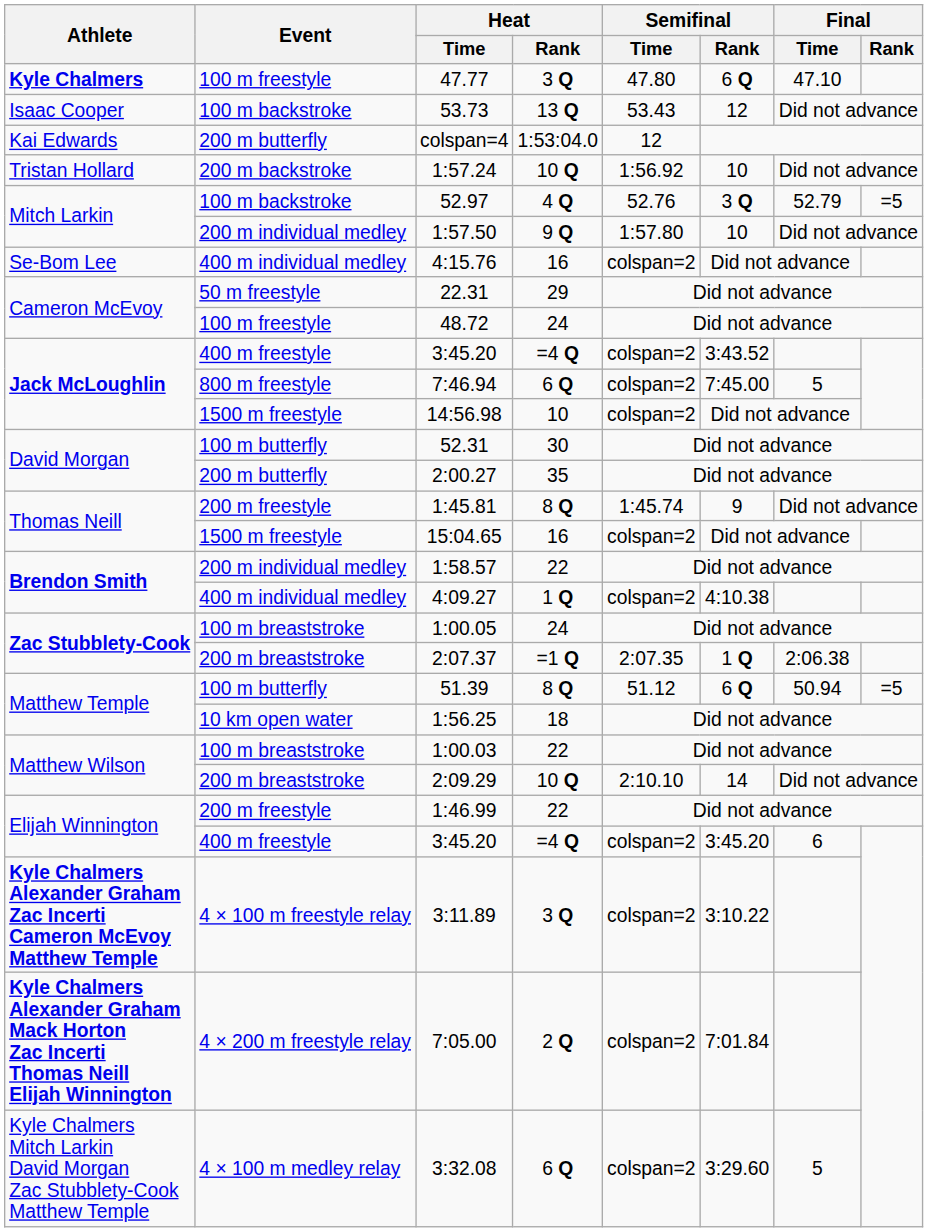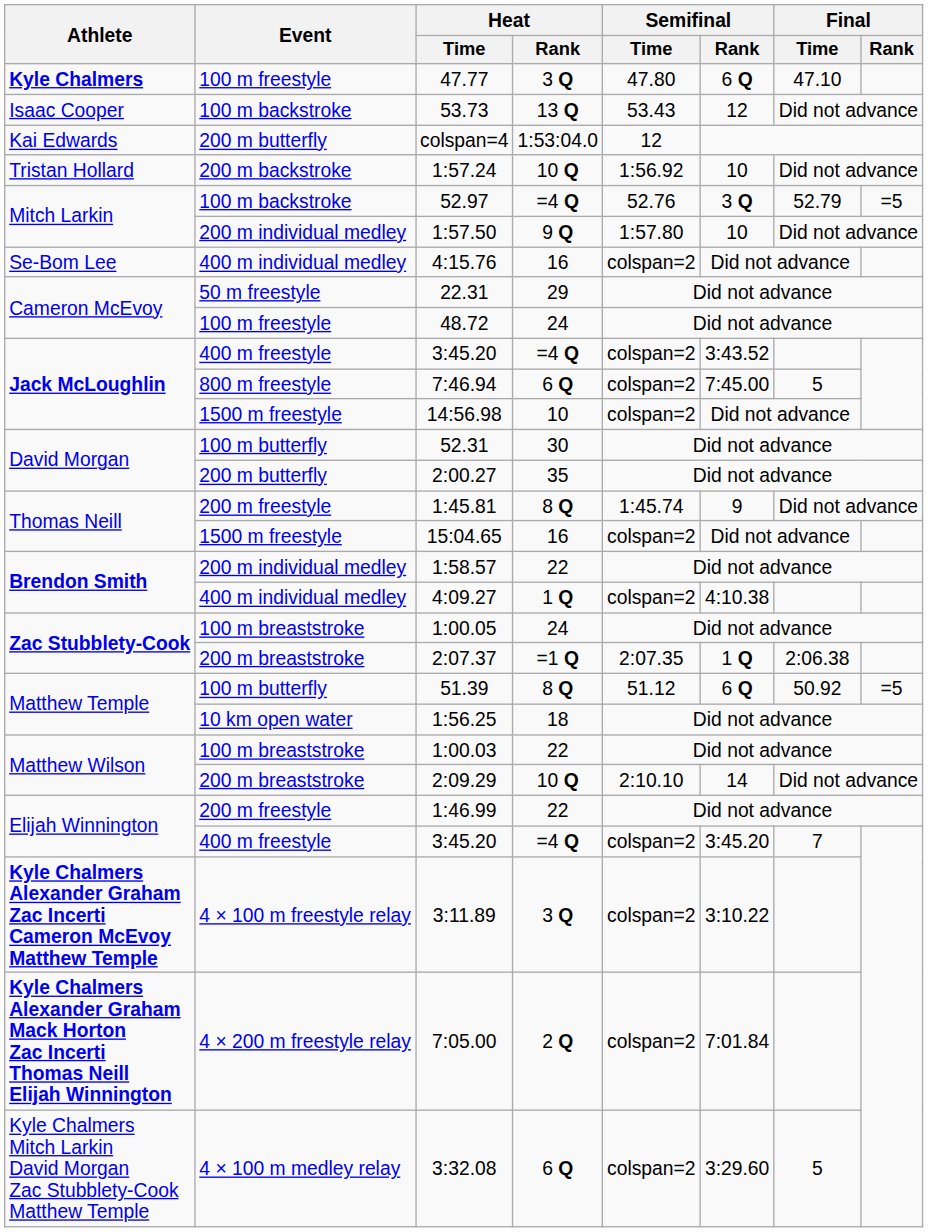(558, 201) 4 Q -> (558, 201) =4 Q
(817, 689) 50.94 -> (817, 689) 50.92
(817, 842) 6 -> (817, 842) 7
